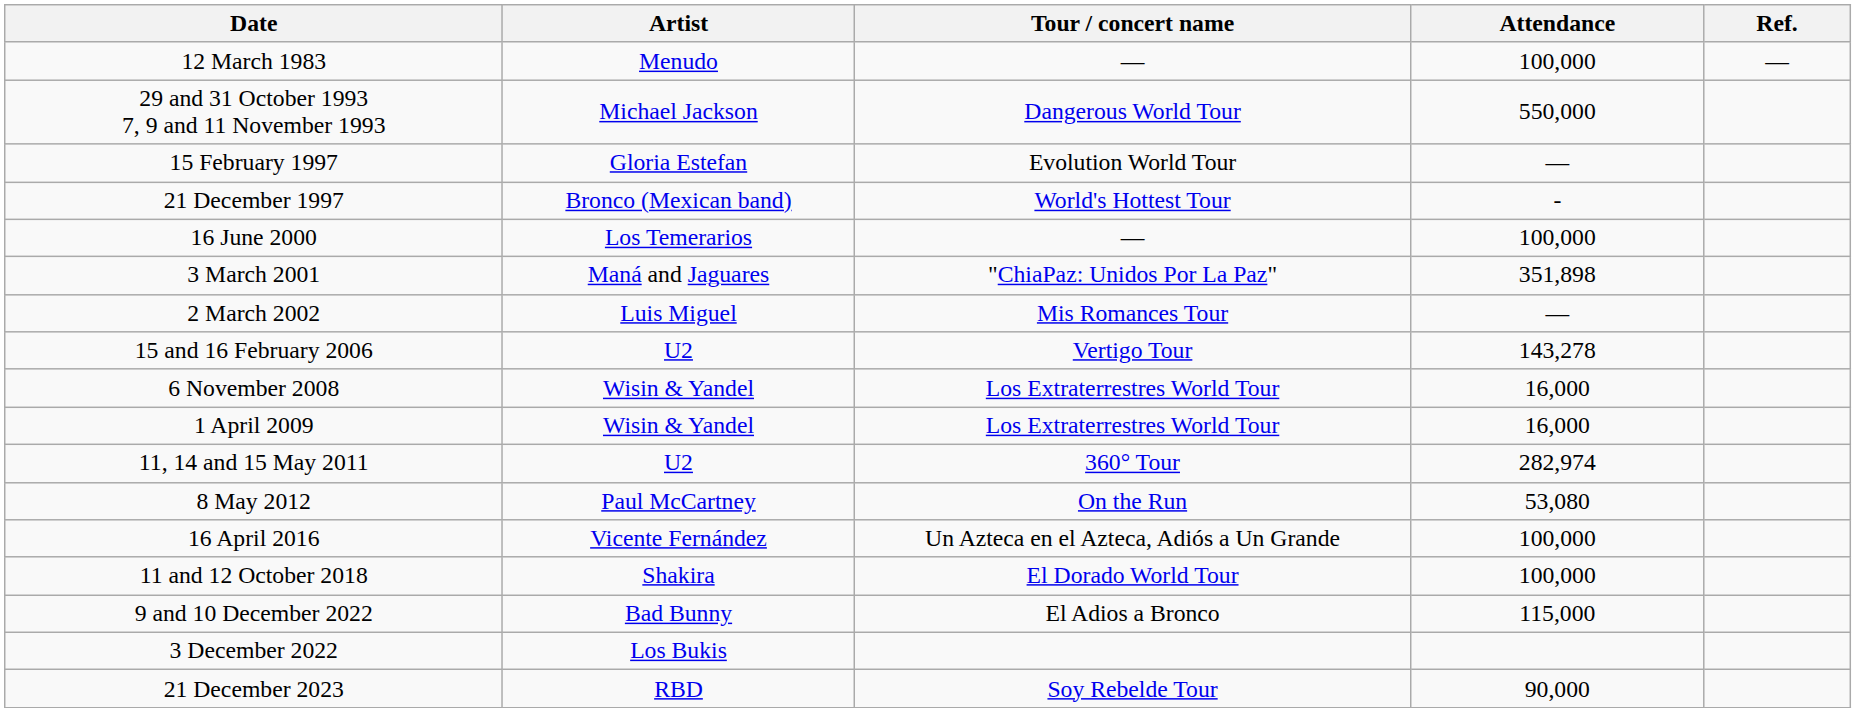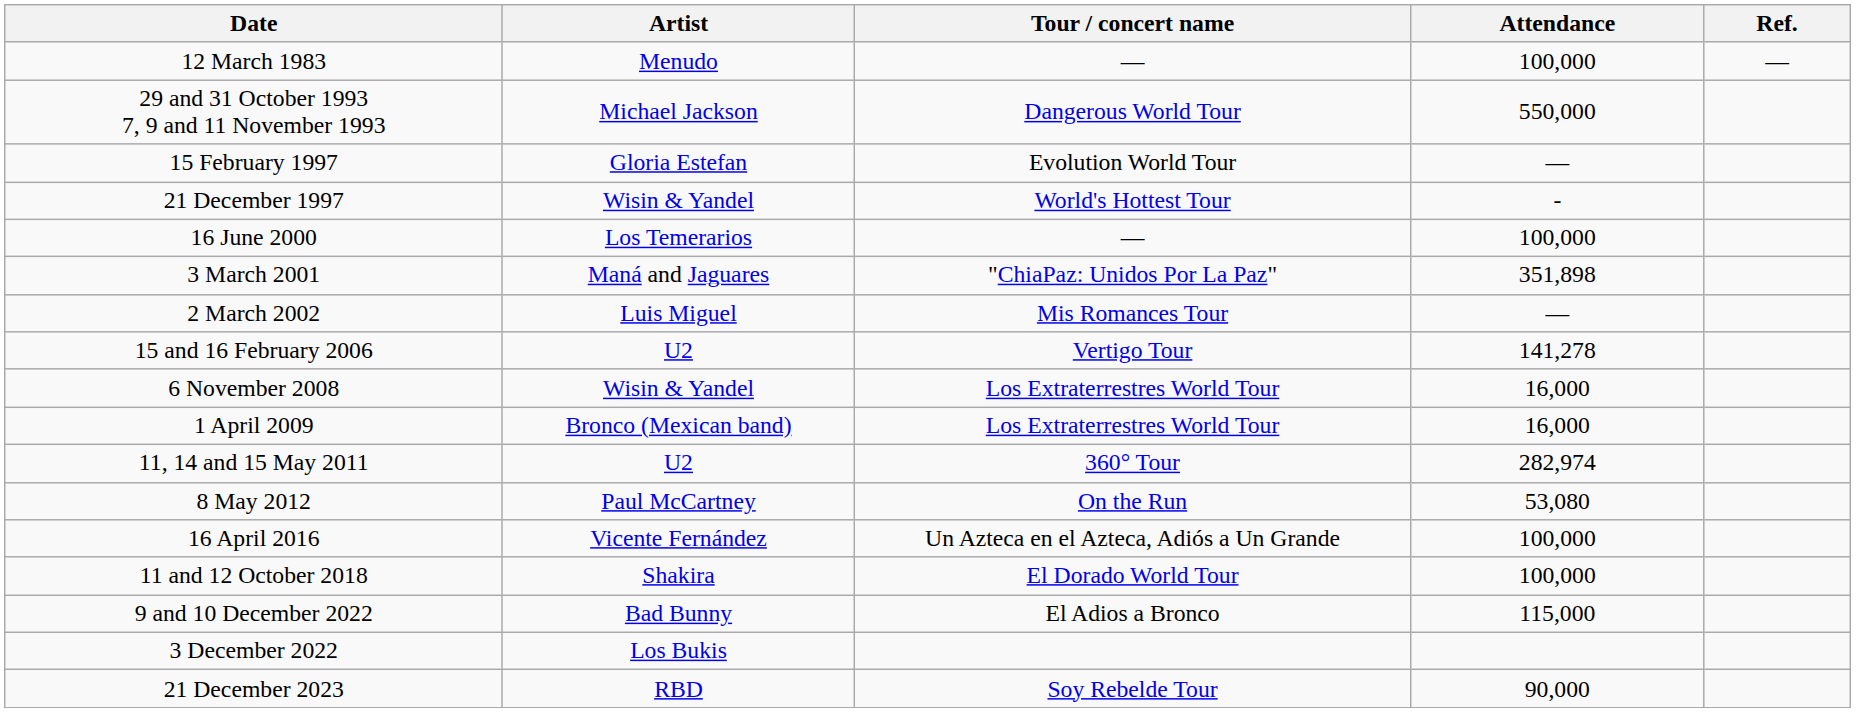(678, 200) Bronco (Mexican band) -> (678, 200) Wisin & Yandel
(1557, 350) 143,278 -> (1557, 350) 141,278
(678, 425) Wisin & Yandel -> (678, 425) Bronco (Mexican band)
